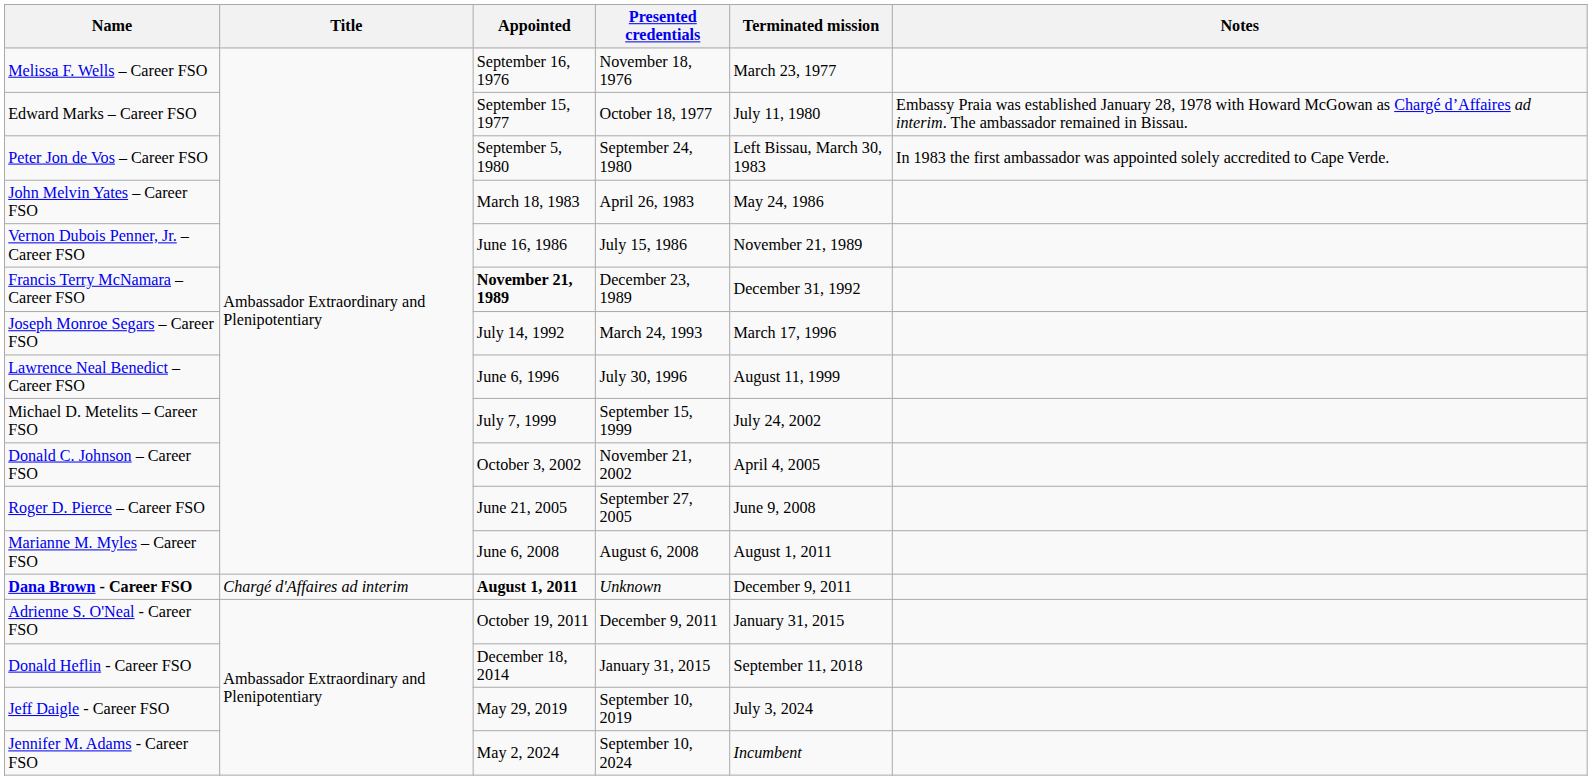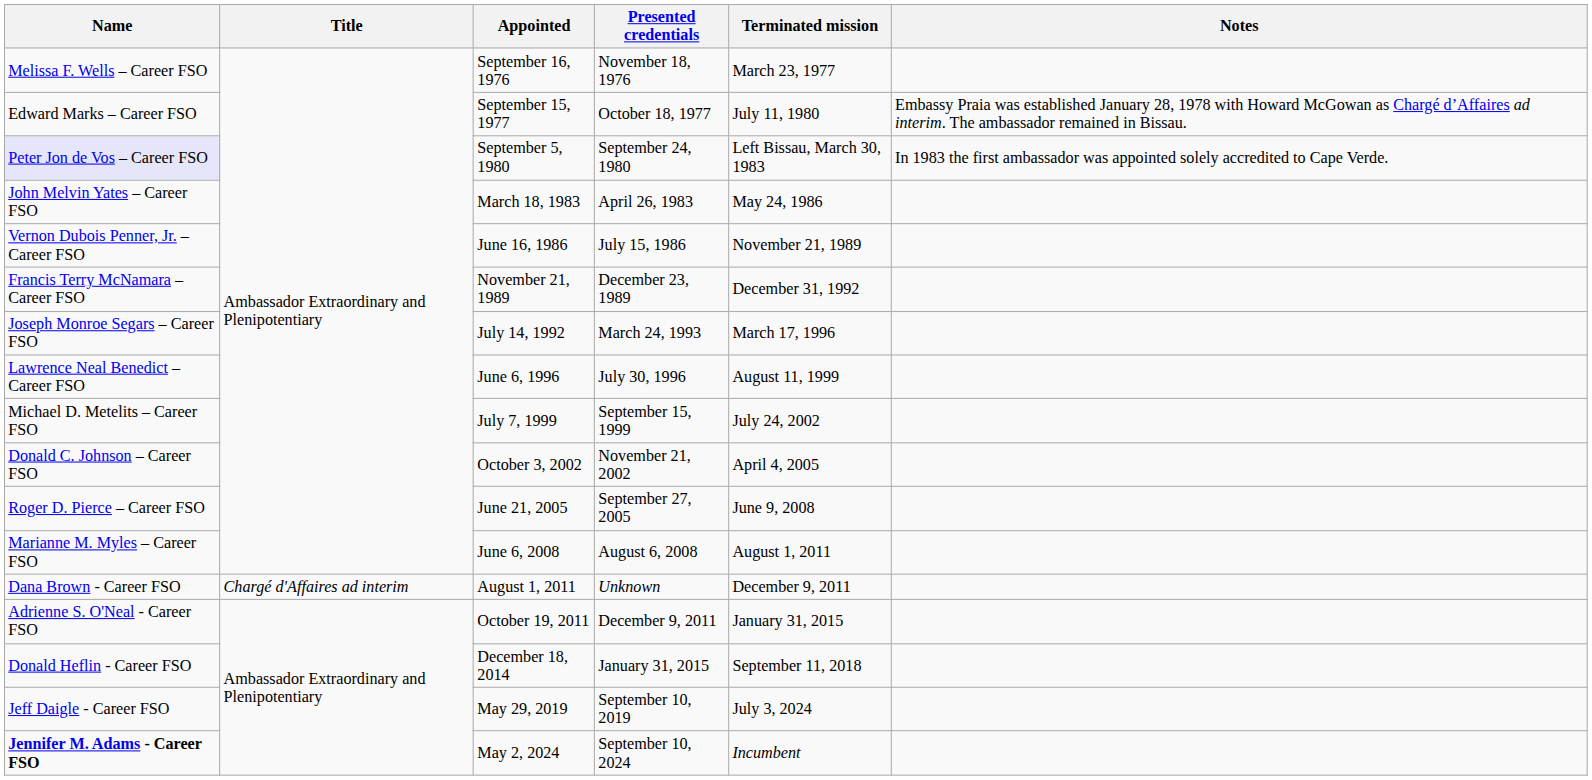(108, 157) no background -> (108, 157) lavender background
(525, 289) bold -> (524, 289) normal
(100, 586) bold -> (94, 586) normal
(527, 586) bold -> (527, 586) normal
(98, 752) normal -> (105, 752) bold
